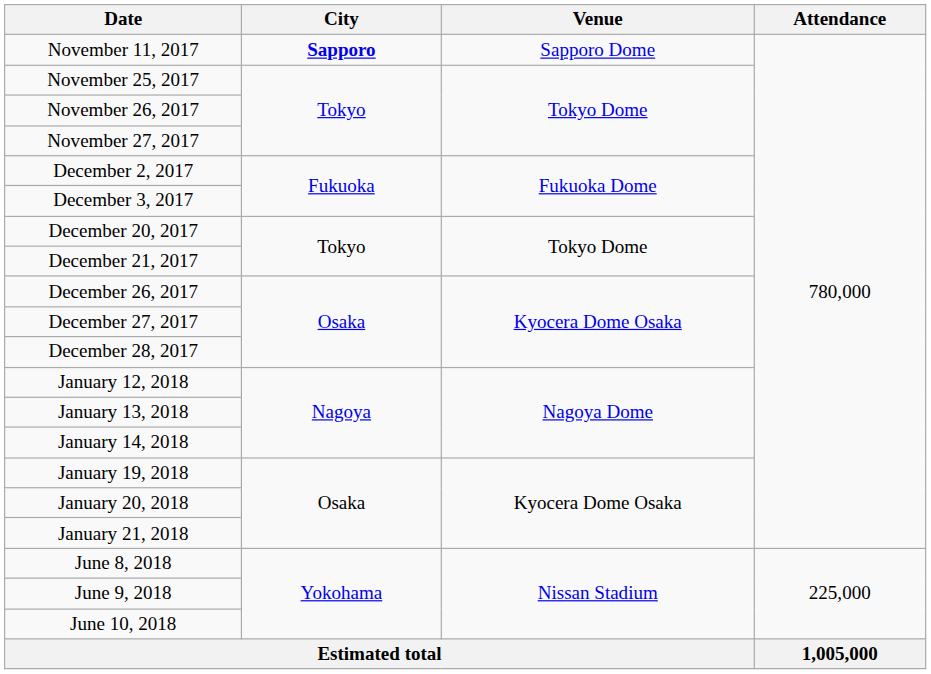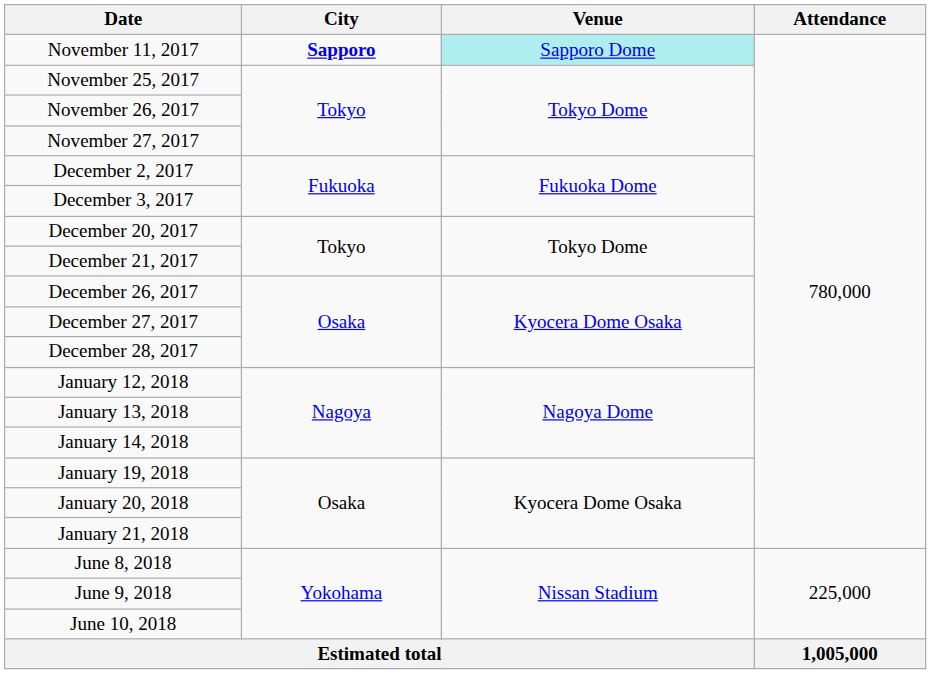(598, 49) no background -> (598, 49) paleturquoise background
